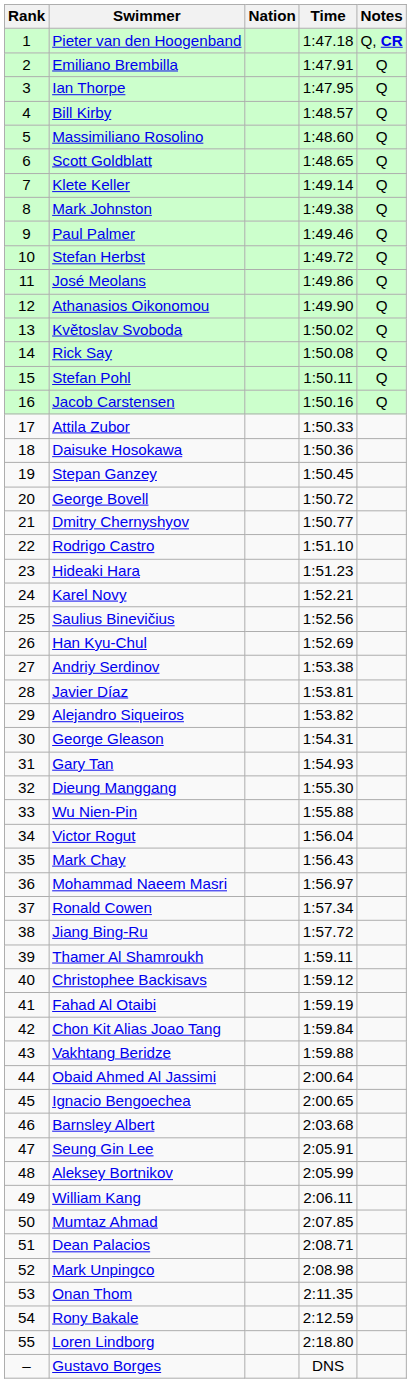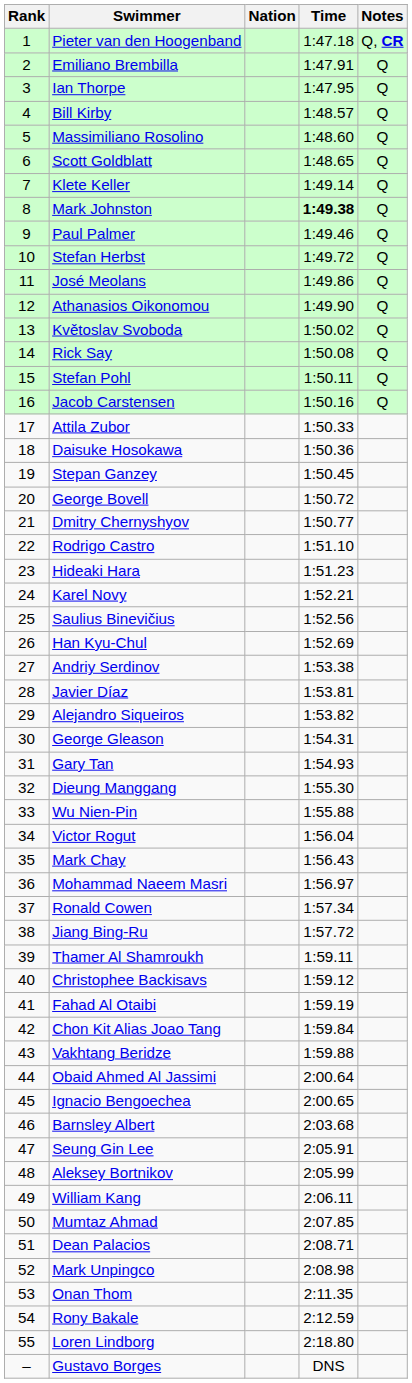(328, 209) normal -> (329, 209) bold
